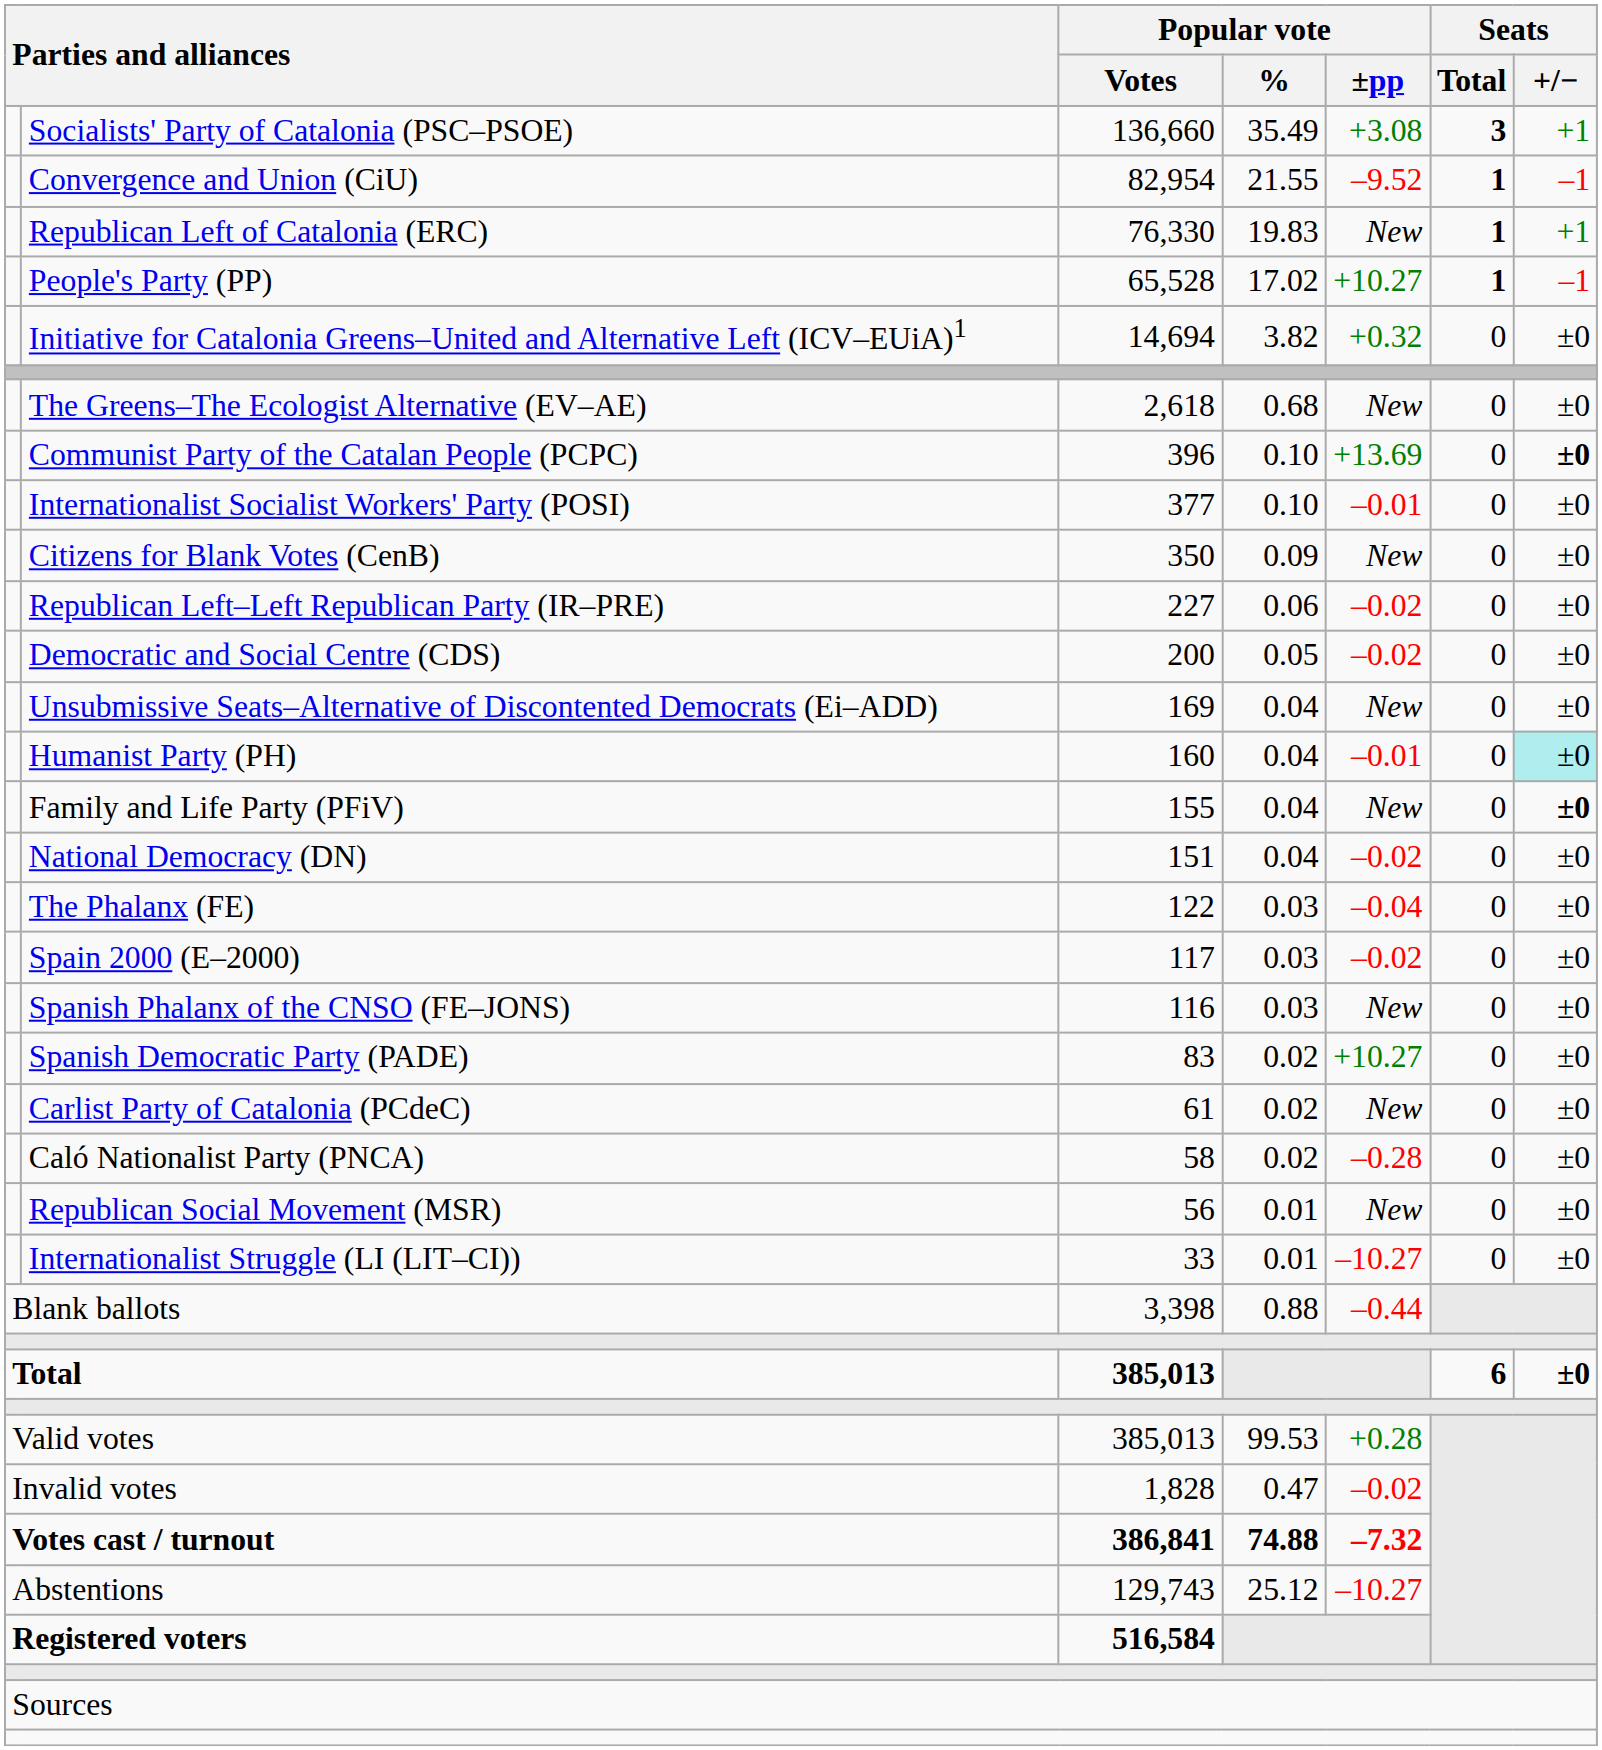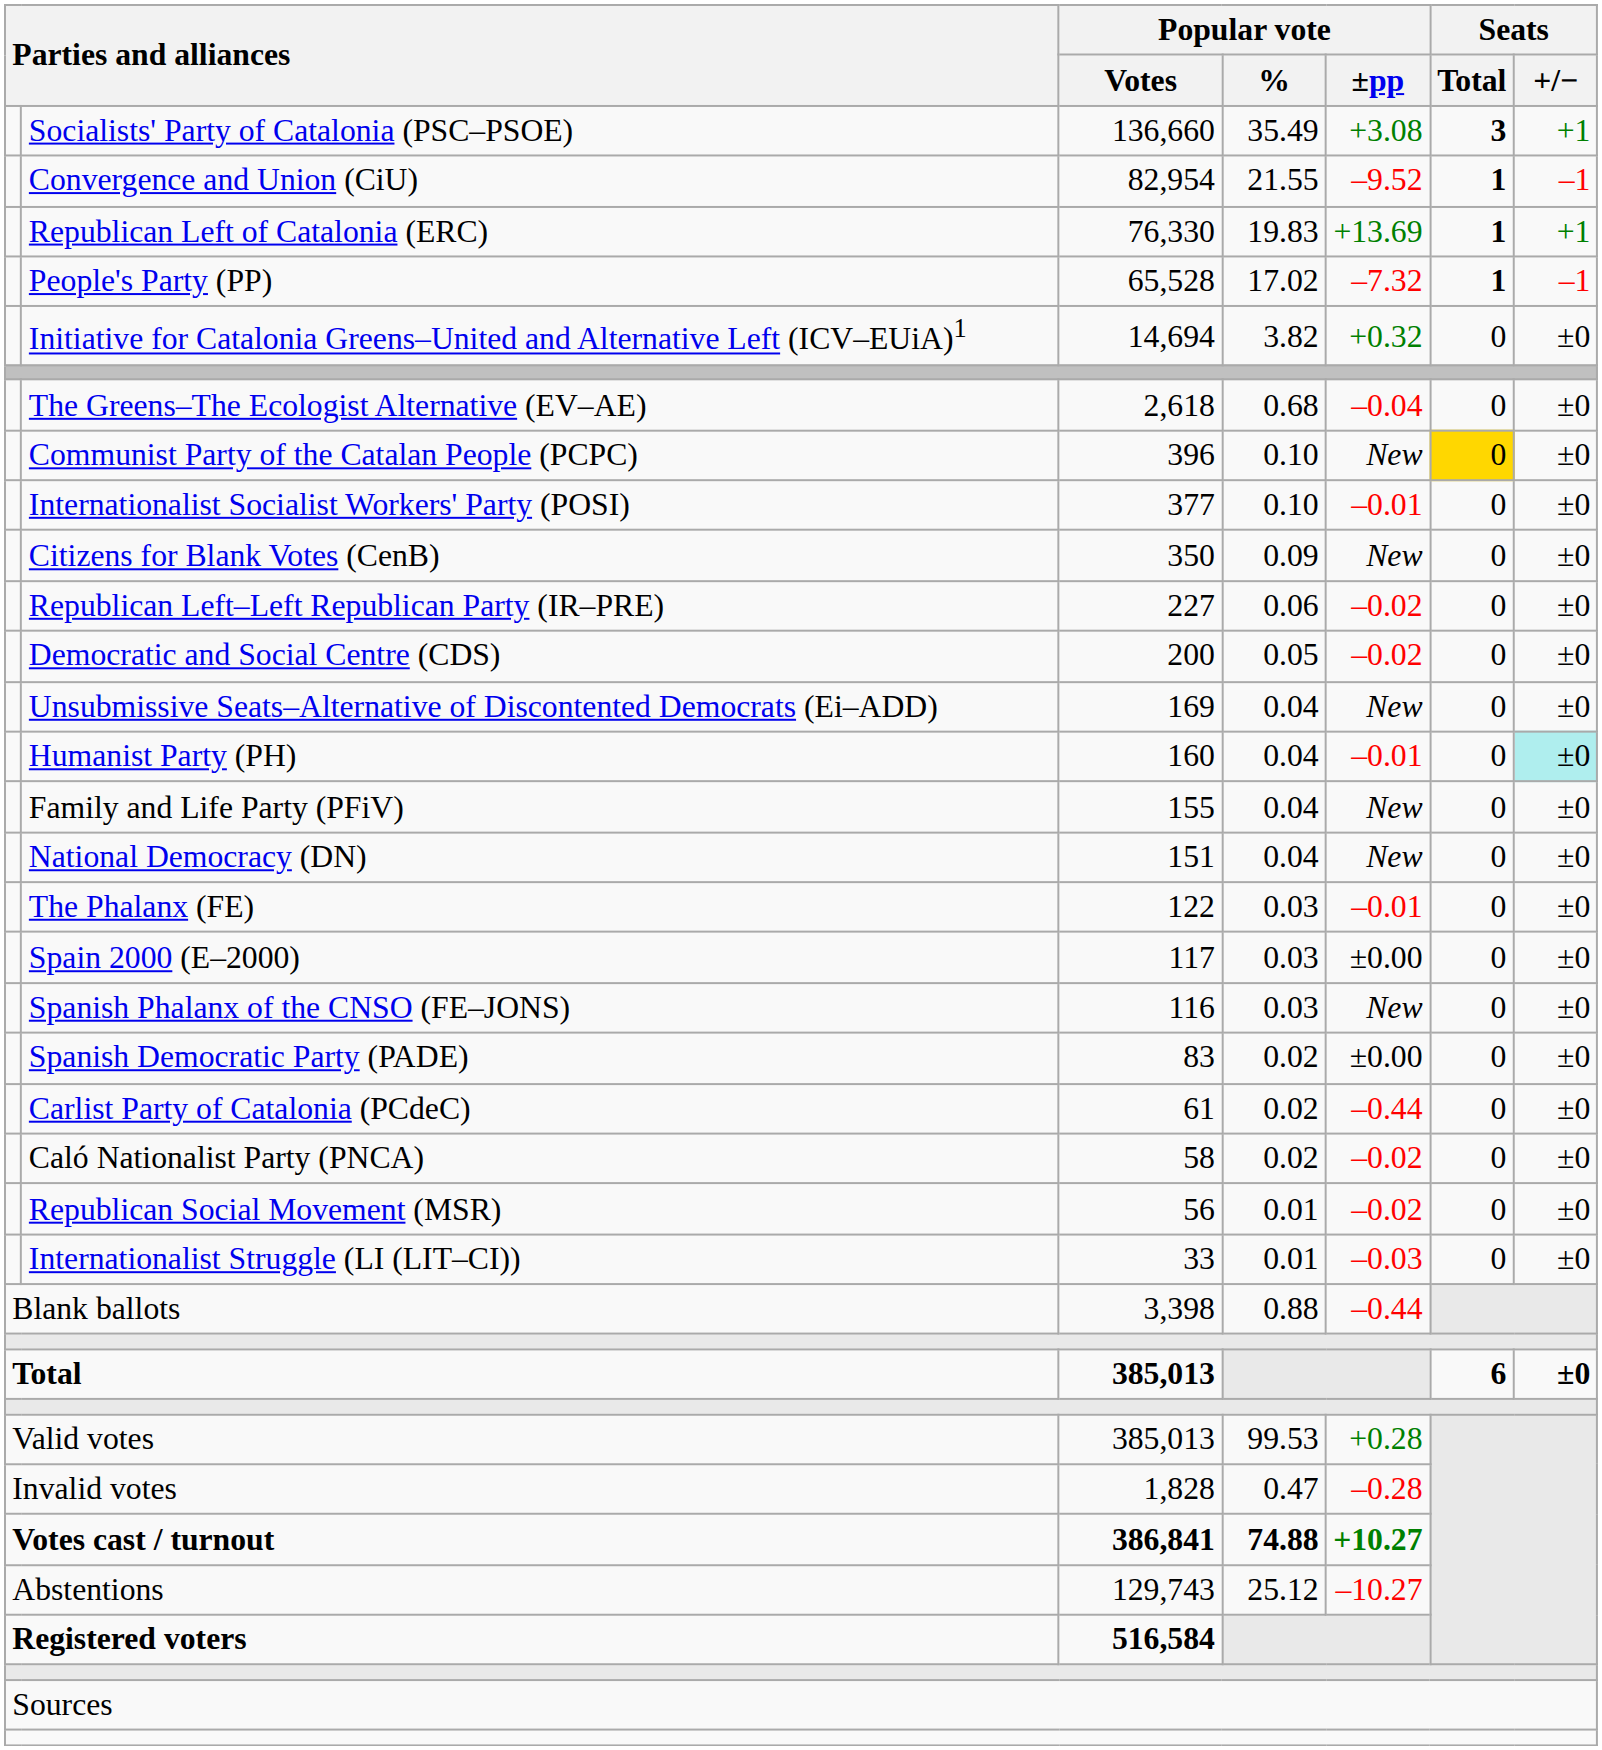(1394, 230) New -> (1378, 230) +13.69
(1378, 280) +10.27 -> (1387, 280) –7.32
(1394, 404) New -> (1387, 404) –0.04
(1378, 454) +13.69 -> (1394, 454) New
(1498, 454) no background -> (1499, 454) gold background
(1574, 454) bold -> (1574, 454) normal
(1574, 806) bold -> (1574, 806) normal
(1387, 856) –0.02 -> (1394, 856) New
(1387, 906) –0.04 -> (1387, 906) –0.01
(1387, 957) –0.02 -> (1386, 957) ±0.00
(1378, 1057) +10.27 -> (1386, 1057) ±0.00
(1394, 1107) New -> (1387, 1107) –0.44
(1387, 1158) –0.28 -> (1387, 1158) –0.02
(1394, 1208) New -> (1387, 1208) –0.02
(1379, 1258) –10.27 -> (1387, 1258) –0.03
(1387, 1488) –0.02 -> (1387, 1488) –0.28
(1387, 1539) –7.32 -> (1378, 1539) +10.27
